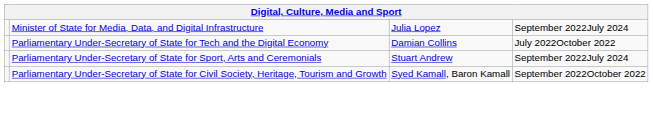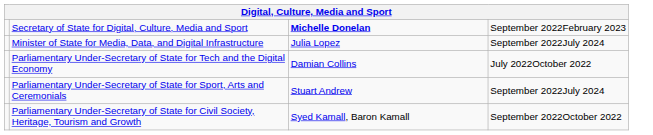+ row: (130, 27)
